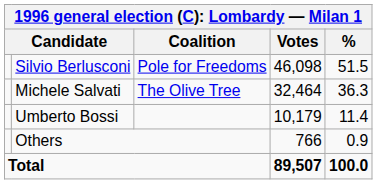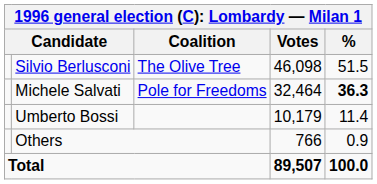(202, 66) Pole for Freedoms -> (189, 66) The Olive Tree
(189, 91) The Olive Tree -> (202, 91) Pole for Freedoms
(353, 91) normal -> (353, 91) bold
